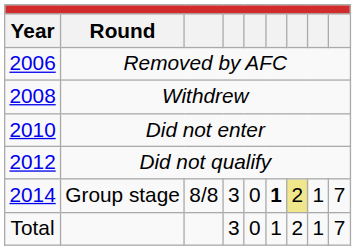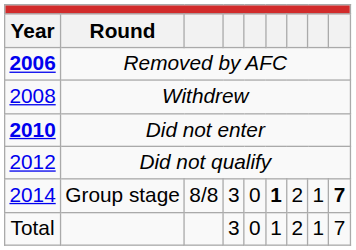(33, 63) normal -> (33, 63) bold
(33, 129) normal -> (33, 129) bold
(297, 195) khaki background -> (297, 195) no background
(340, 195) normal -> (340, 195) bold
